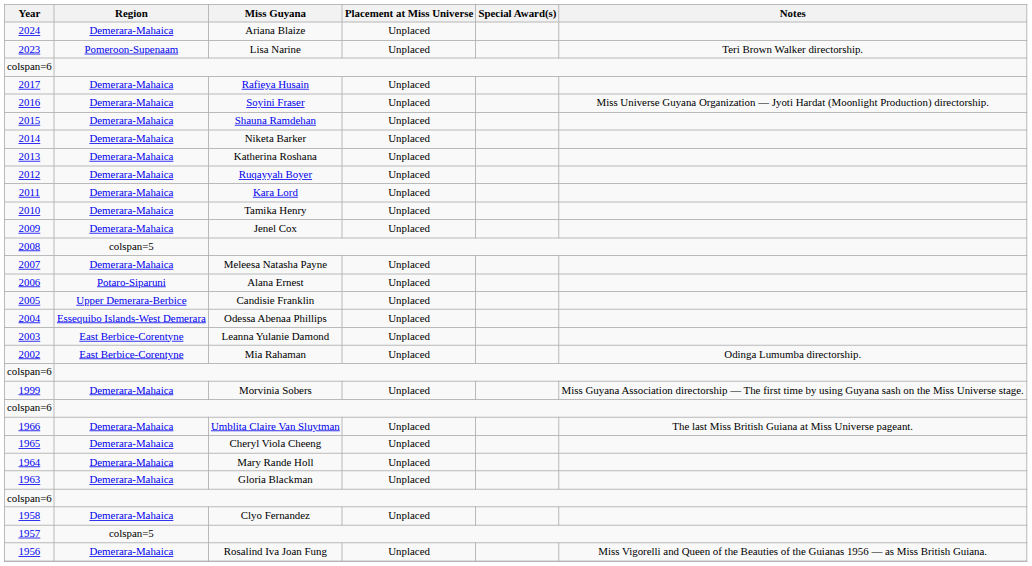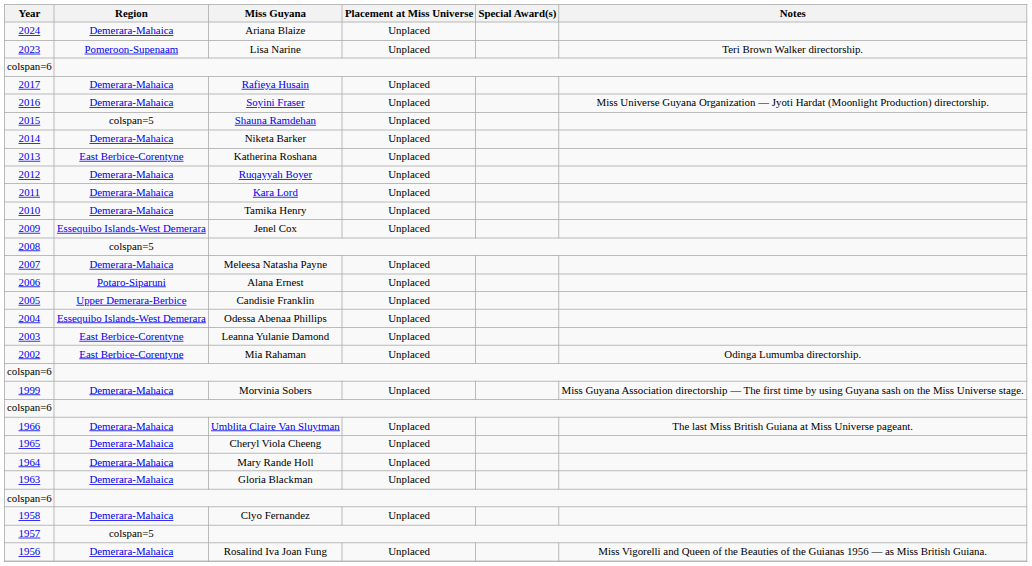(131, 120) Demerara-Mahaica -> (131, 120) colspan=5
(131, 156) Demerara-Mahaica -> (131, 156) East Berbice-Corentyne
(131, 228) Demerara-Mahaica -> (131, 228) Essequibo Islands-West Demerara
